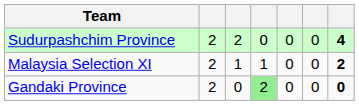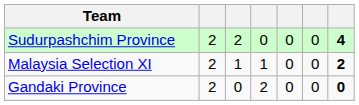(264, 87) lightgreen background -> (264, 87) no background
